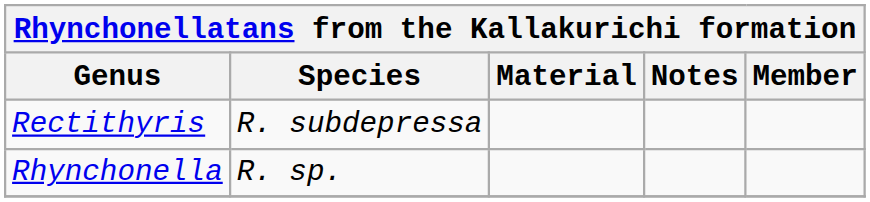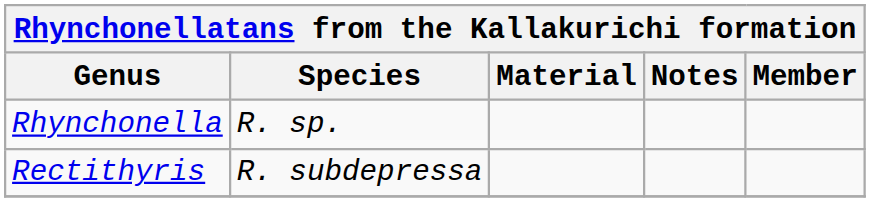rows swapped: (109, 124) <-> (117, 172)
